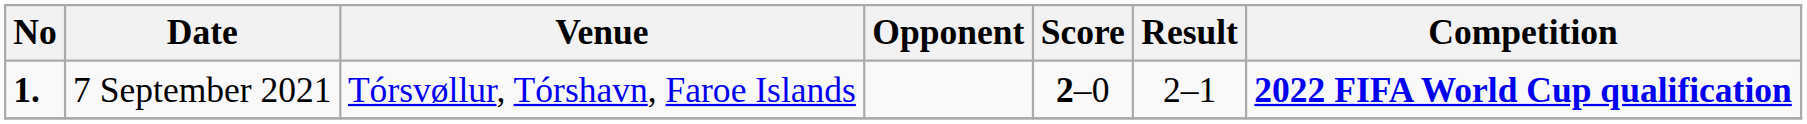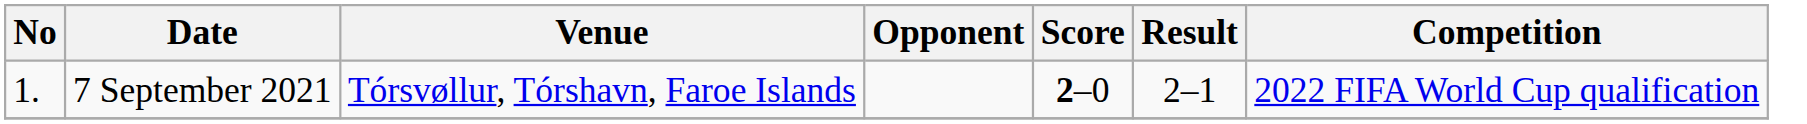(27, 88) bold -> (27, 88) normal
(1523, 88) bold -> (1507, 88) normal
